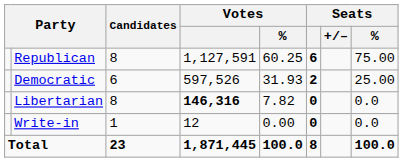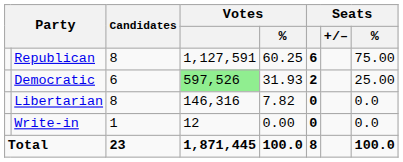(212, 81) no background -> (212, 81) lightgreen background
(212, 103) bold -> (212, 103) normal
